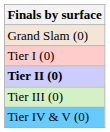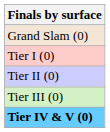(35, 76) bold -> (33, 76) normal
(48, 117) normal -> (50, 117) bold
